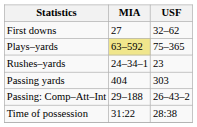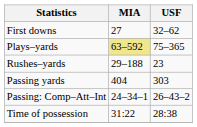(130, 63) 24–34–1 -> (127, 63) 29–188
(127, 97) 29–188 -> (130, 97) 24–34–1
